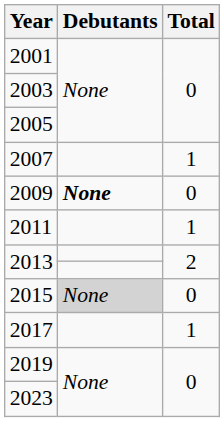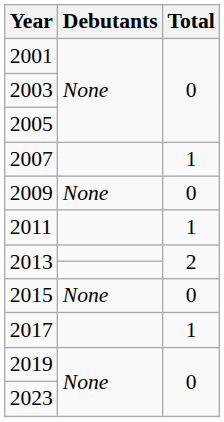(87, 192) bold -> (86, 192) normal
(86, 295) lightgrey background -> (86, 295) no background
